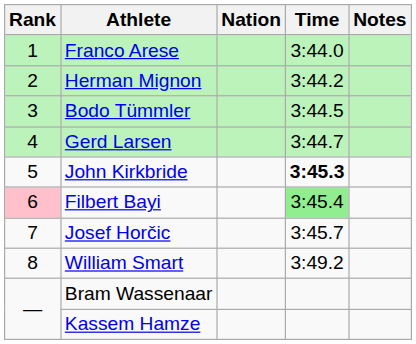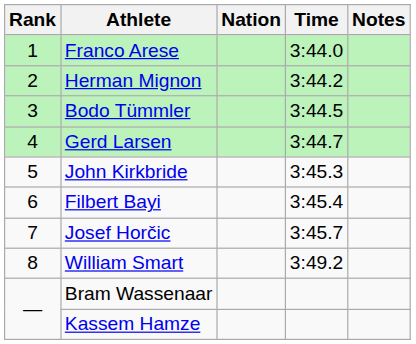(317, 171) bold -> (317, 171) normal
(32, 202) pink background -> (32, 202) no background
(317, 202) lightgreen background -> (317, 202) no background
